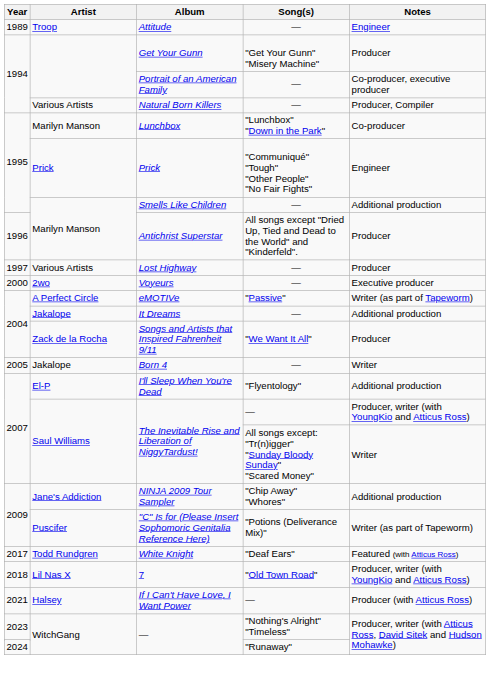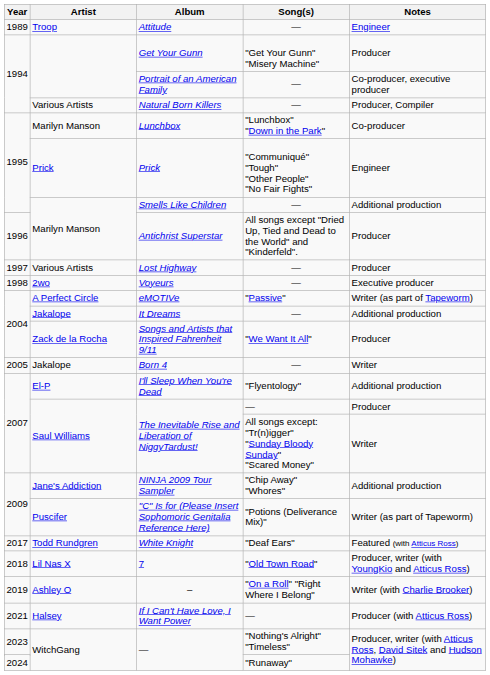(17, 283) 2000 -> (17, 283) 1998
(411, 412) Producer, writer (with YoungKio and Atticus Ross) -> (371, 406) Producer
+ row: (190, 590)
